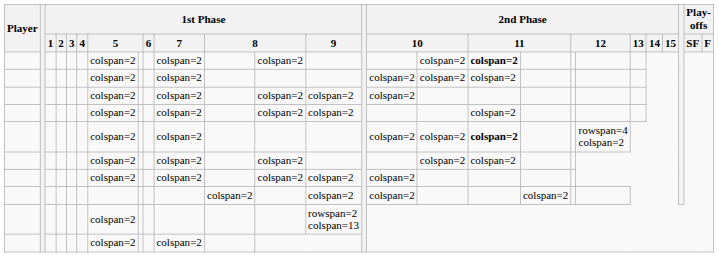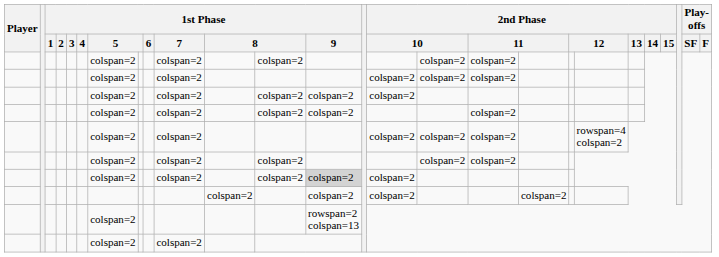(494, 60) bold -> (493, 60) normal
(494, 136) bold -> (493, 136) normal
(331, 178) no background -> (331, 178) lightgrey background
